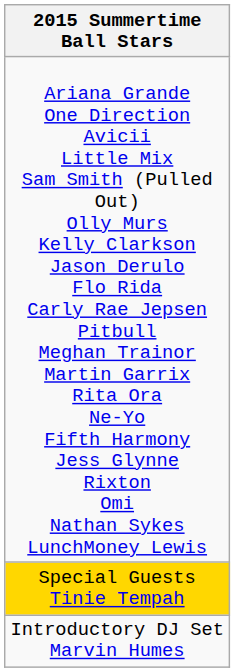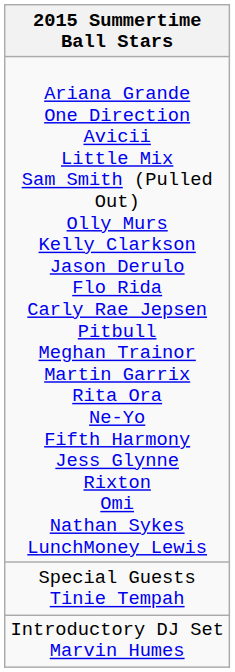(117, 589) gold background -> (117, 589) no background
